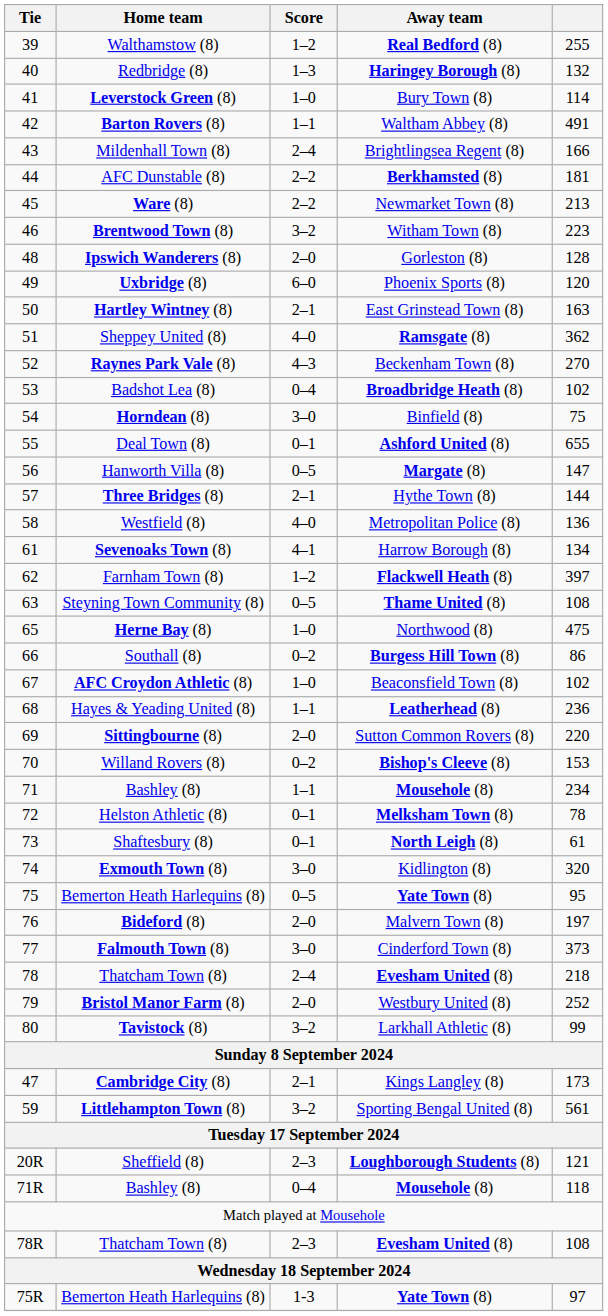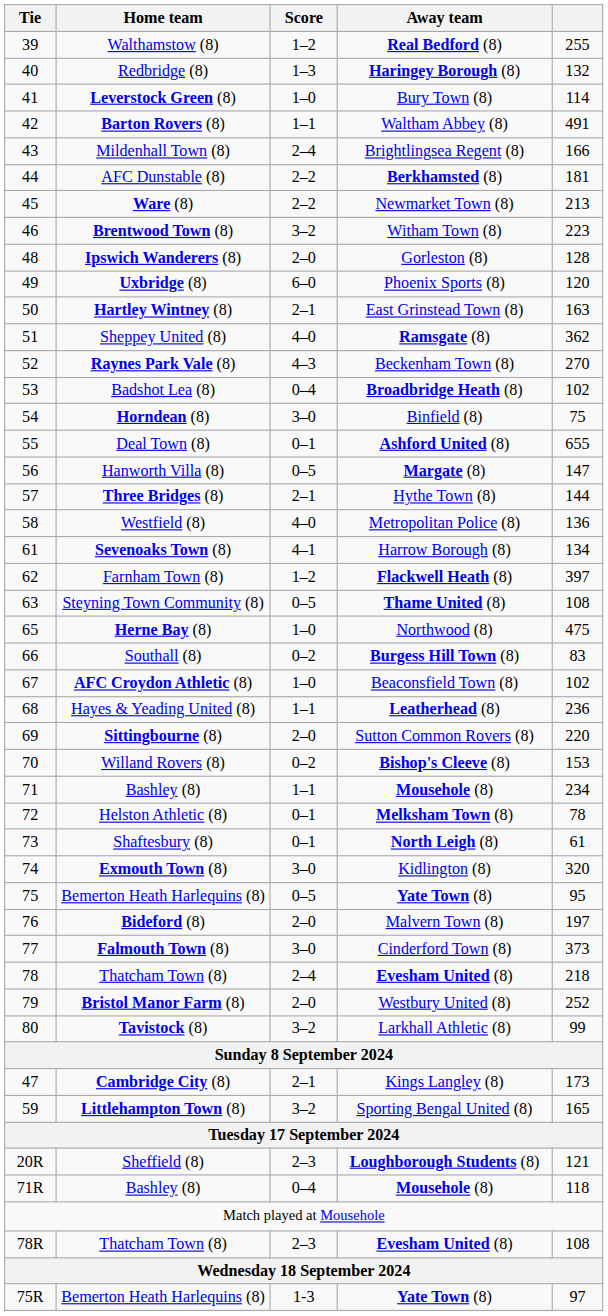(577, 656) 86 -> (577, 656) 83
(577, 1108) 561 -> (577, 1108) 165
